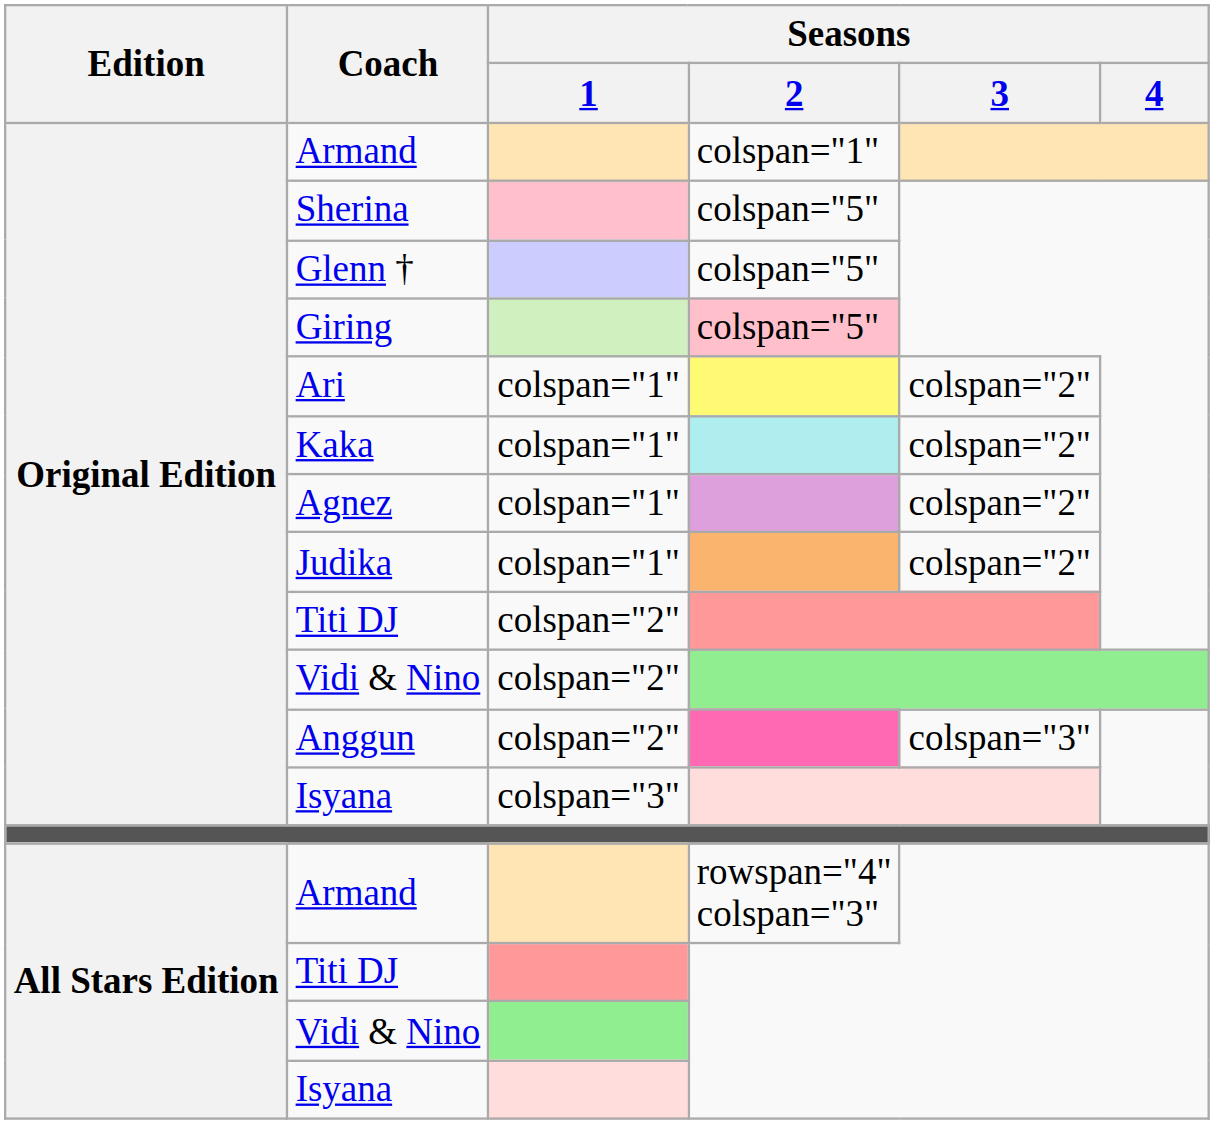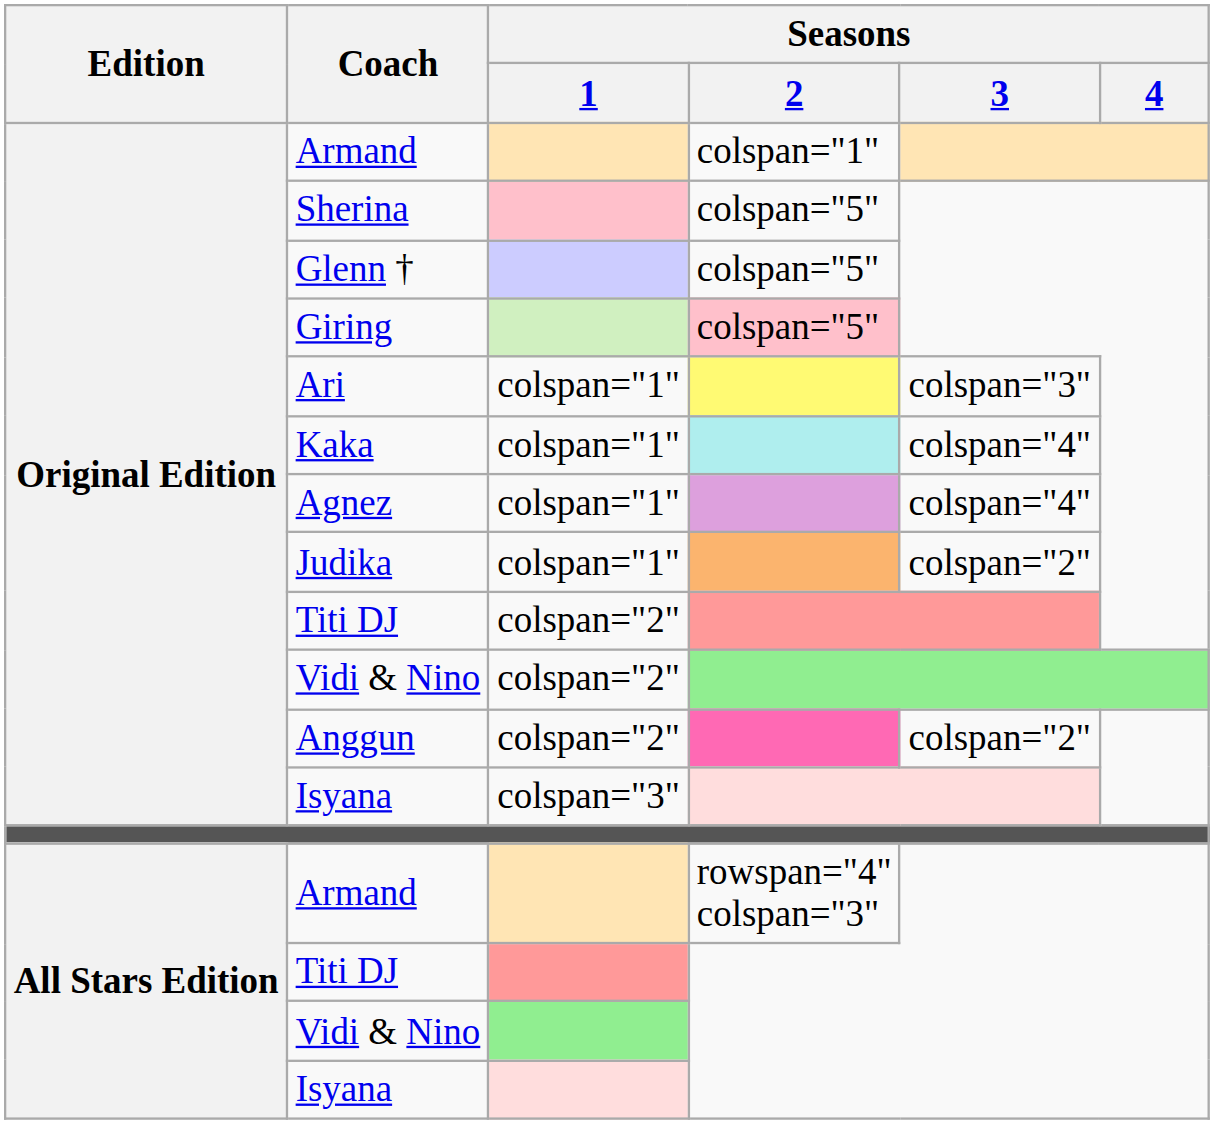(1000, 385) colspan="2" -> (1000, 385) colspan="3"
(1000, 444) colspan="2" -> (1000, 444) colspan="4"
(1000, 502) colspan="2" -> (1000, 502) colspan="4"
(1000, 737) colspan="3" -> (1000, 737) colspan="2"
